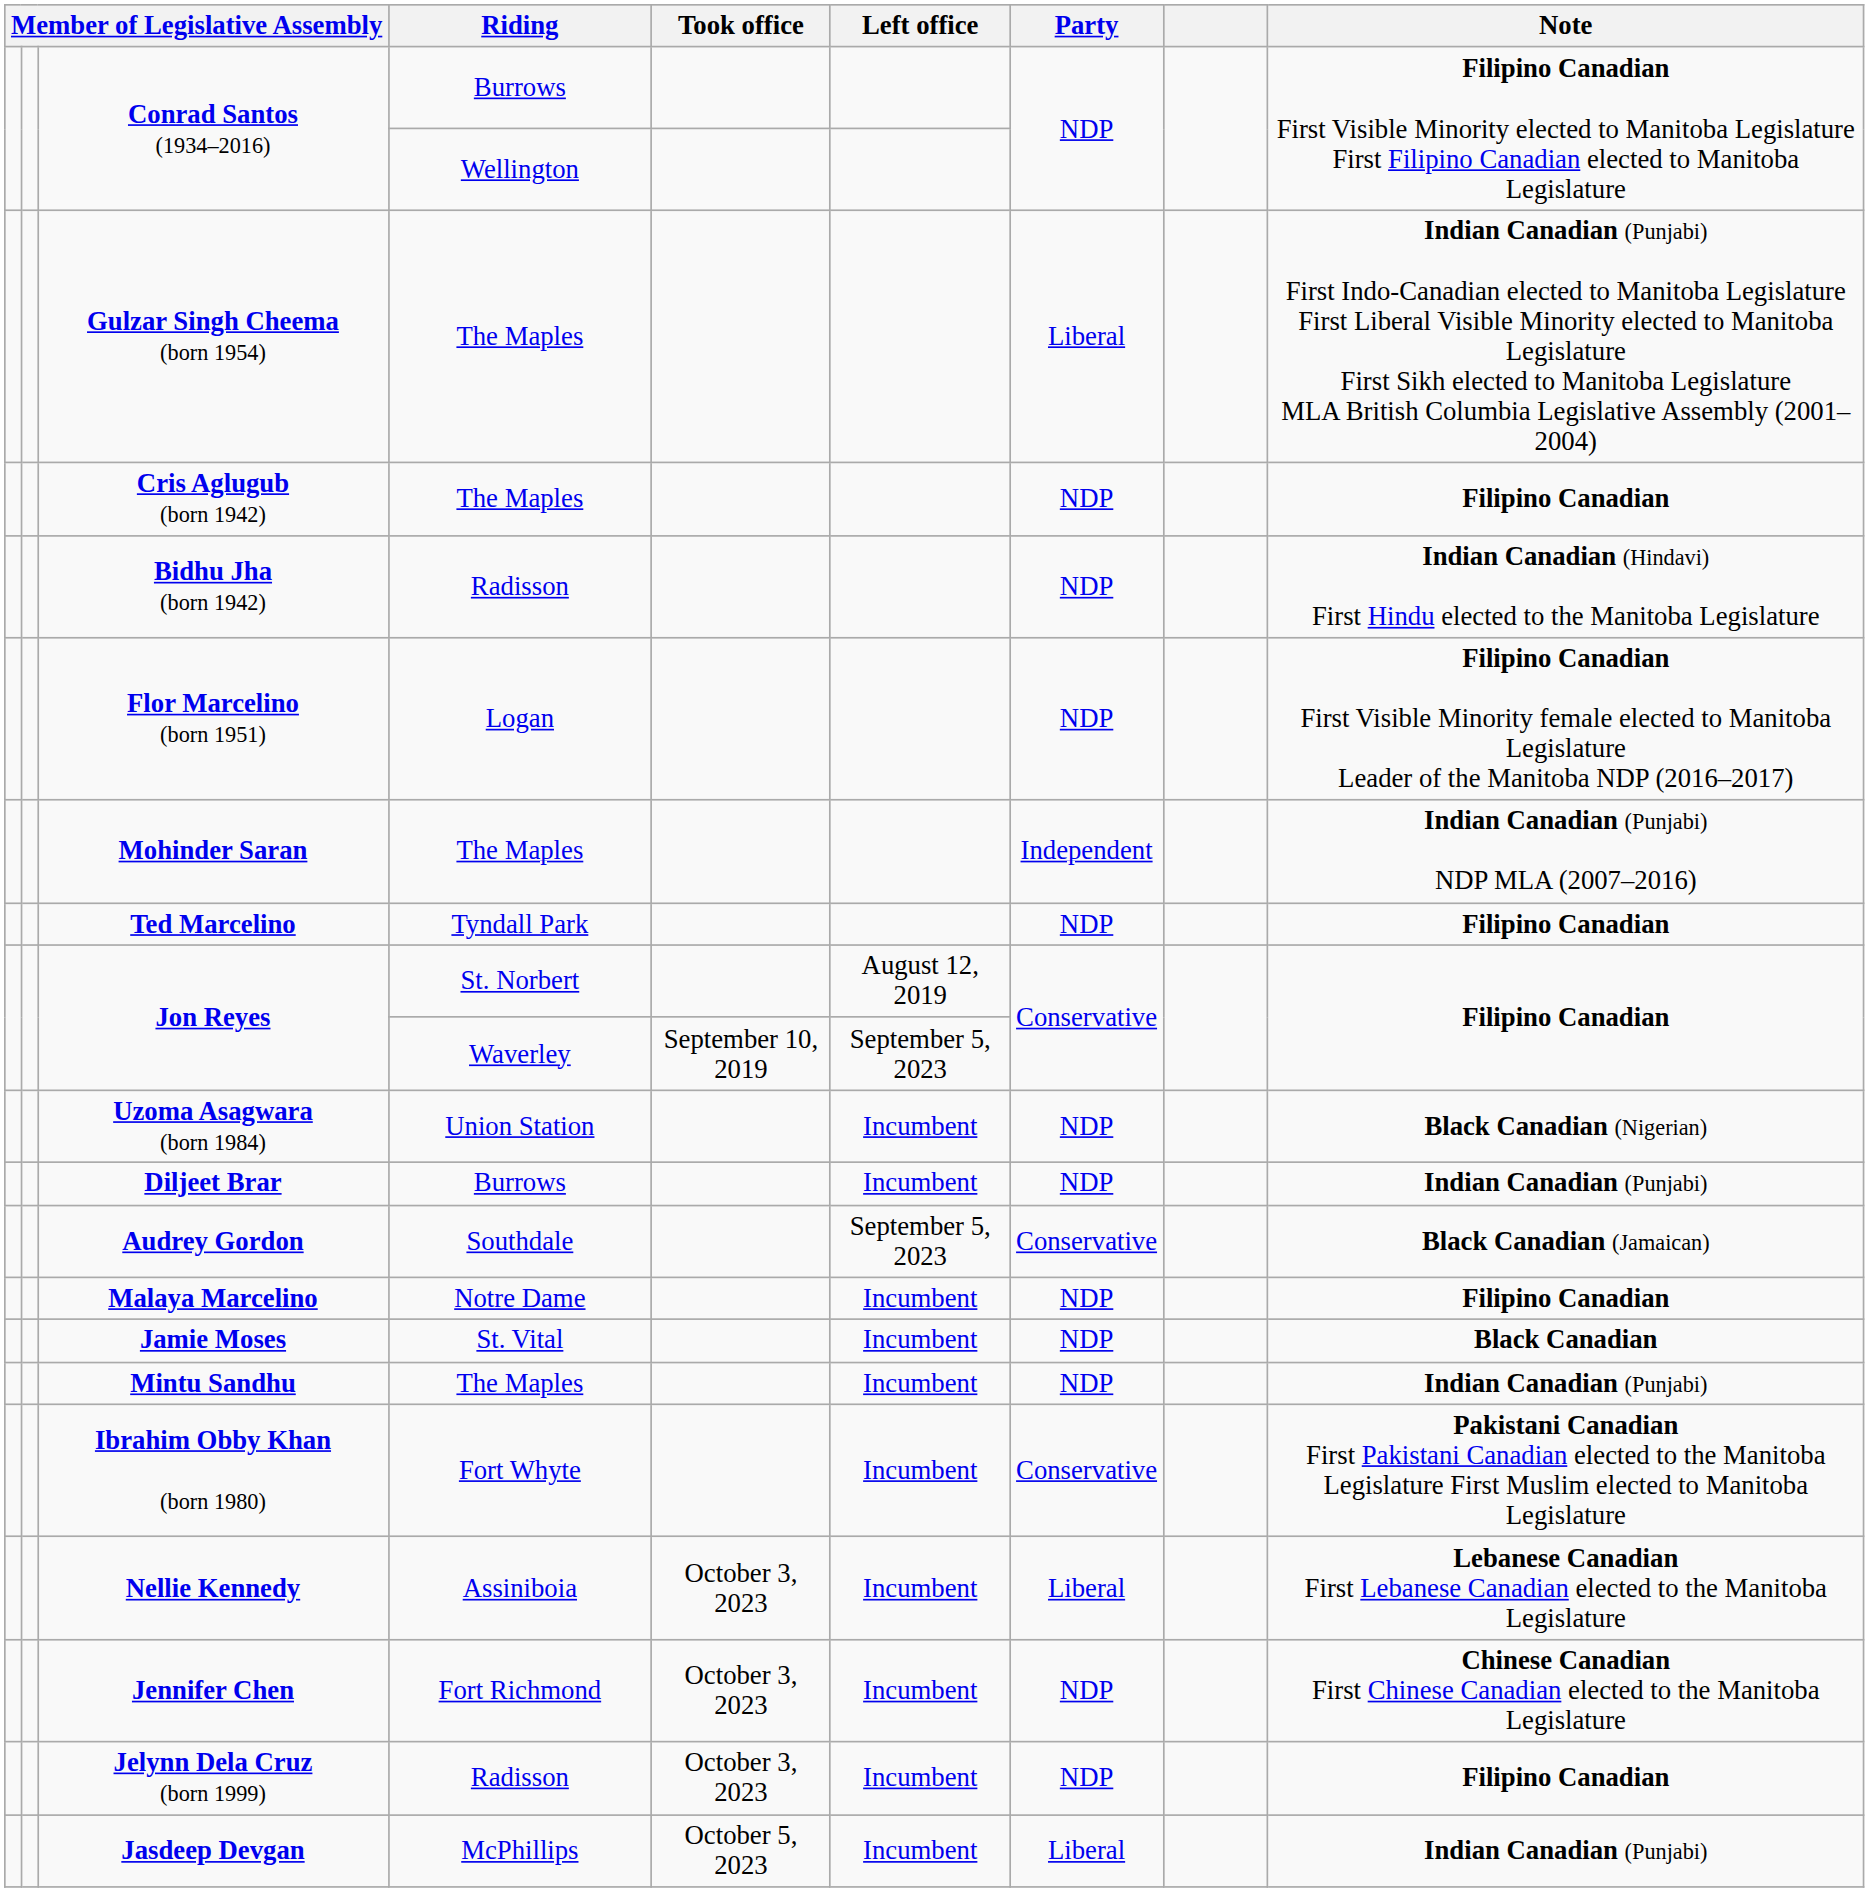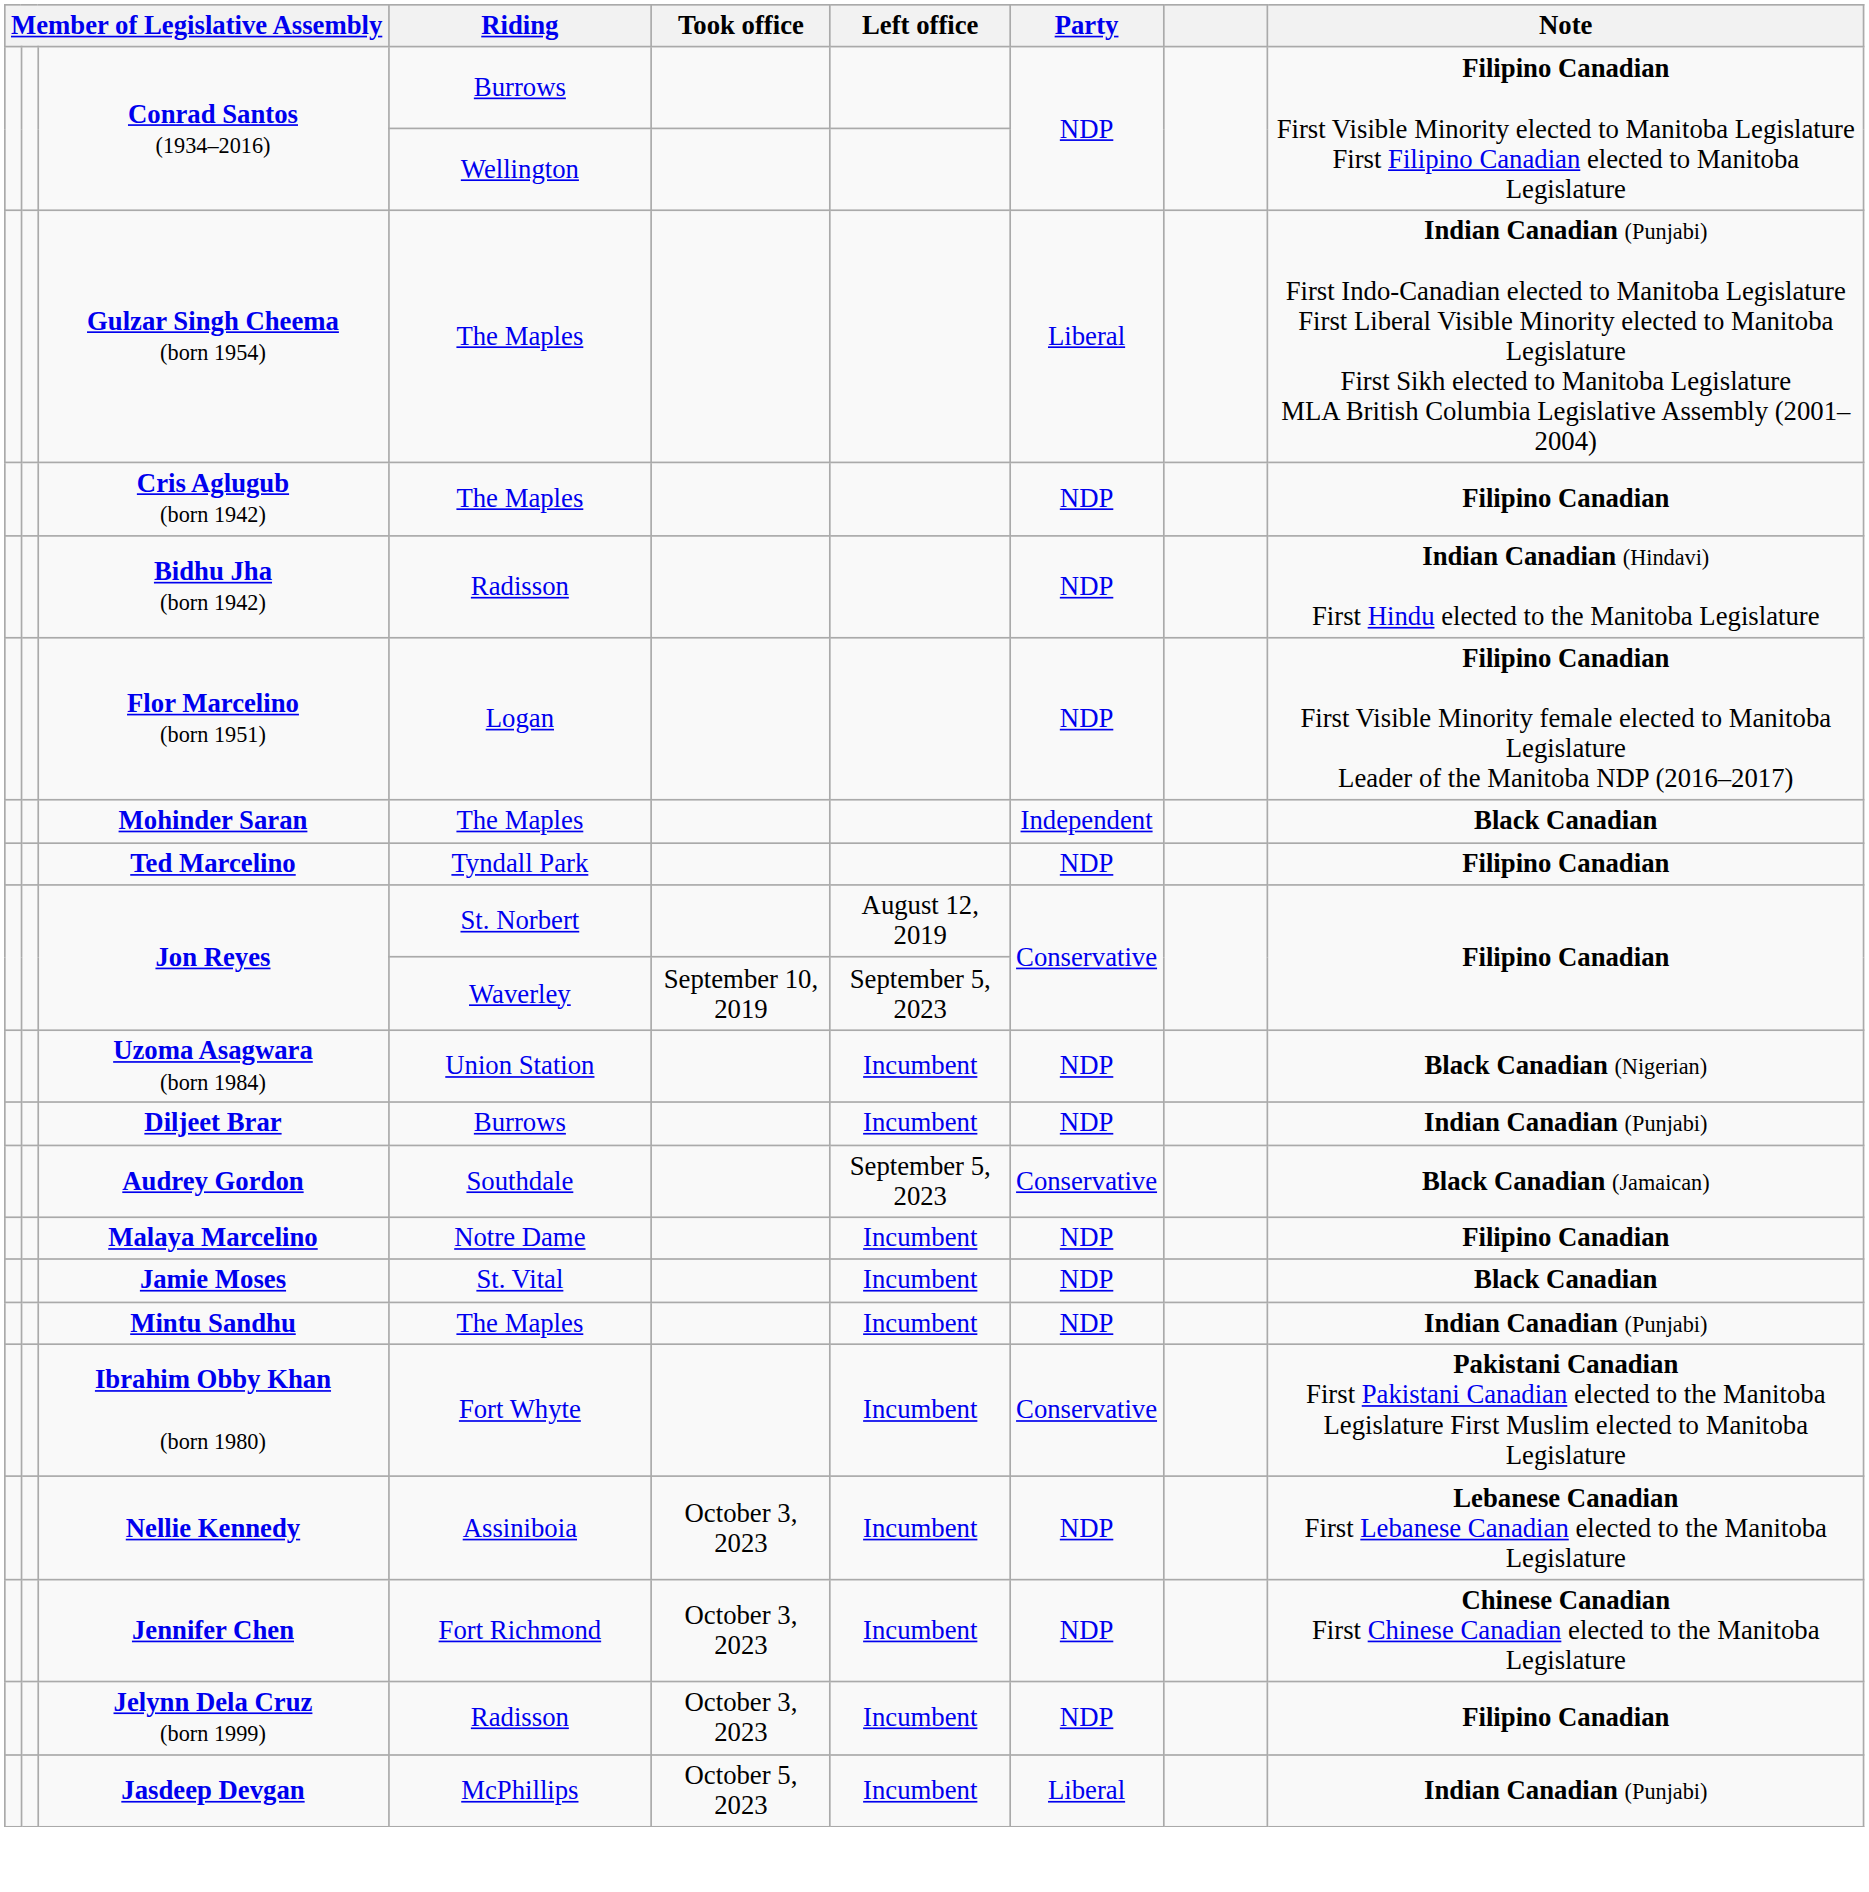(1566, 851) Indian Canadian (Punjabi) NDP MLA (2007–2016) -> (1566, 821) Black Canadian
(1087, 1587) Liberal -> (1087, 1527) NDP
